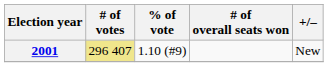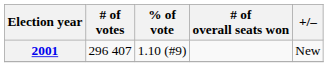(110, 51) khaki background -> (110, 51) no background
